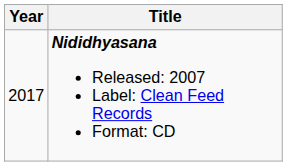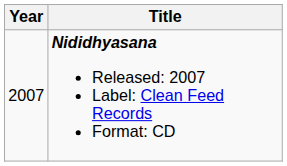(26, 95) 2017 -> (26, 95) 2007
